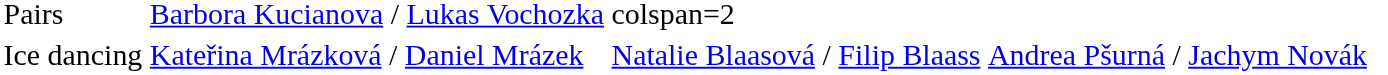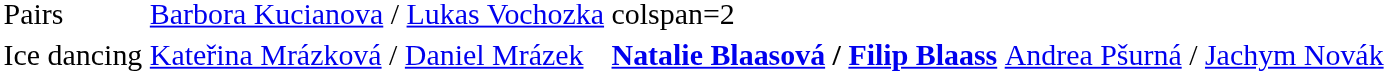(796, 55) normal -> (804, 55) bold
